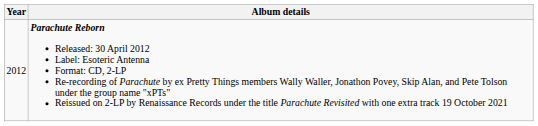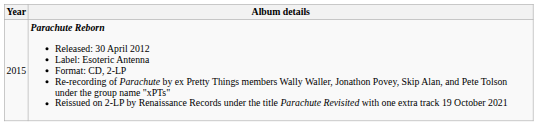(16, 70) 2012 -> (16, 70) 2015
